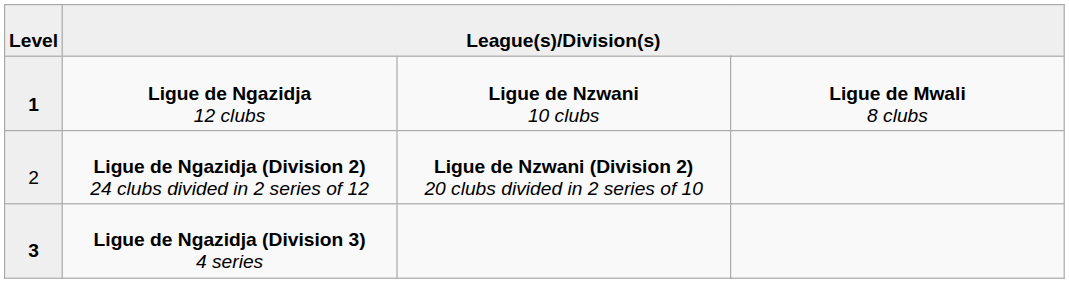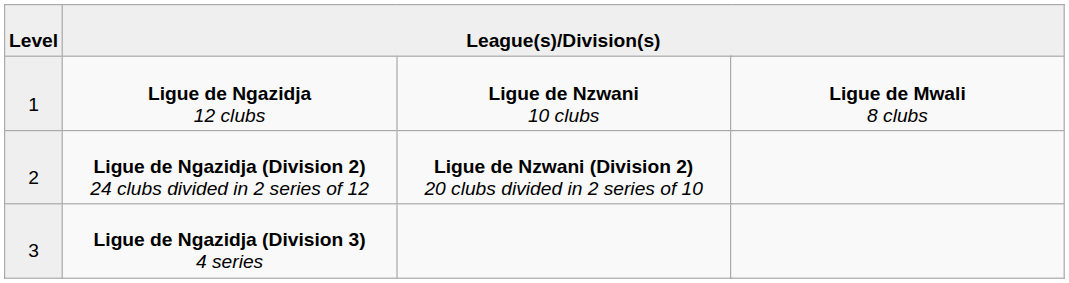(34, 104) bold -> (34, 104) normal
(34, 251) bold -> (34, 251) normal
